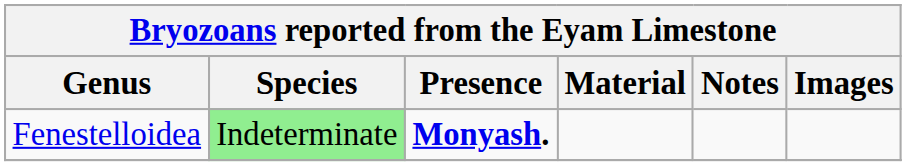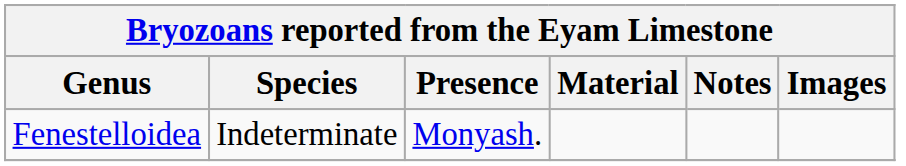(307, 133) lightgreen background -> (307, 133) no background
(481, 133) bold -> (477, 133) normal
